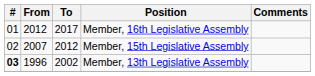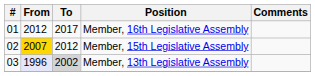(35, 46) no background -> (35, 46) gold background
(13, 63) bold -> (13, 63) normal
(35, 63) no background -> (35, 63) lavender background
(66, 63) no background -> (66, 63) lightgrey background
